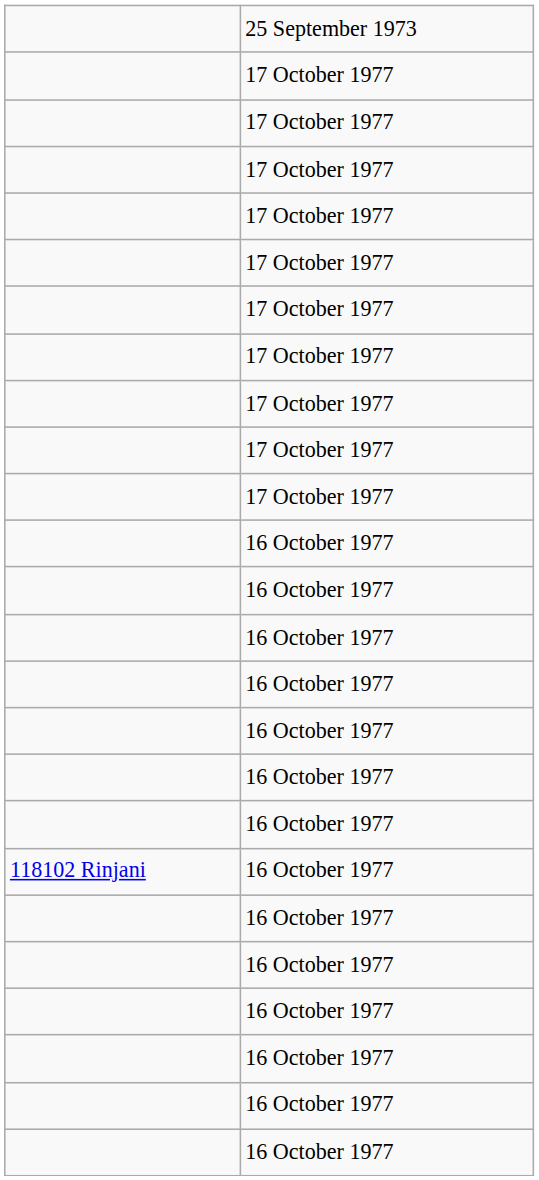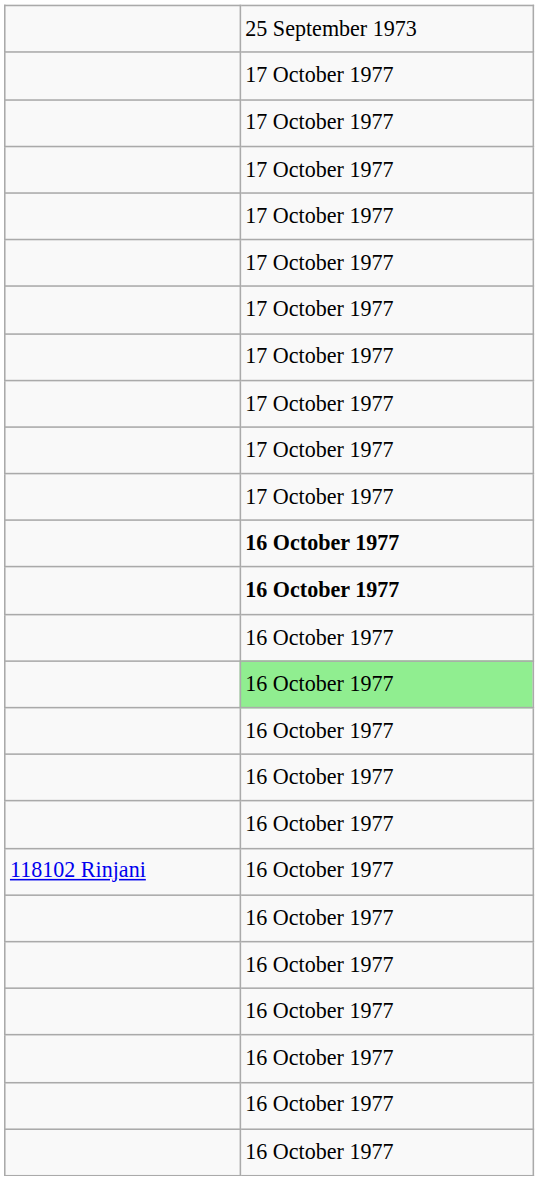(319, 543) normal -> (322, 543) bold
(319, 590) normal -> (322, 590) bold
(319, 683) no background -> (319, 683) lightgreen background
